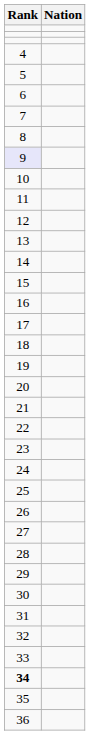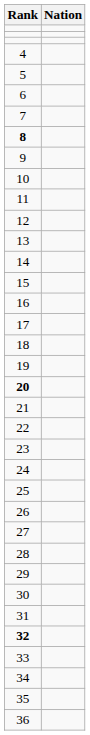(23, 137) normal -> (23, 137) bold
(23, 157) lavender background -> (23, 157) no background
(23, 386) normal -> (23, 386) bold
(23, 636) normal -> (23, 636) bold
(23, 678) bold -> (23, 678) normal
